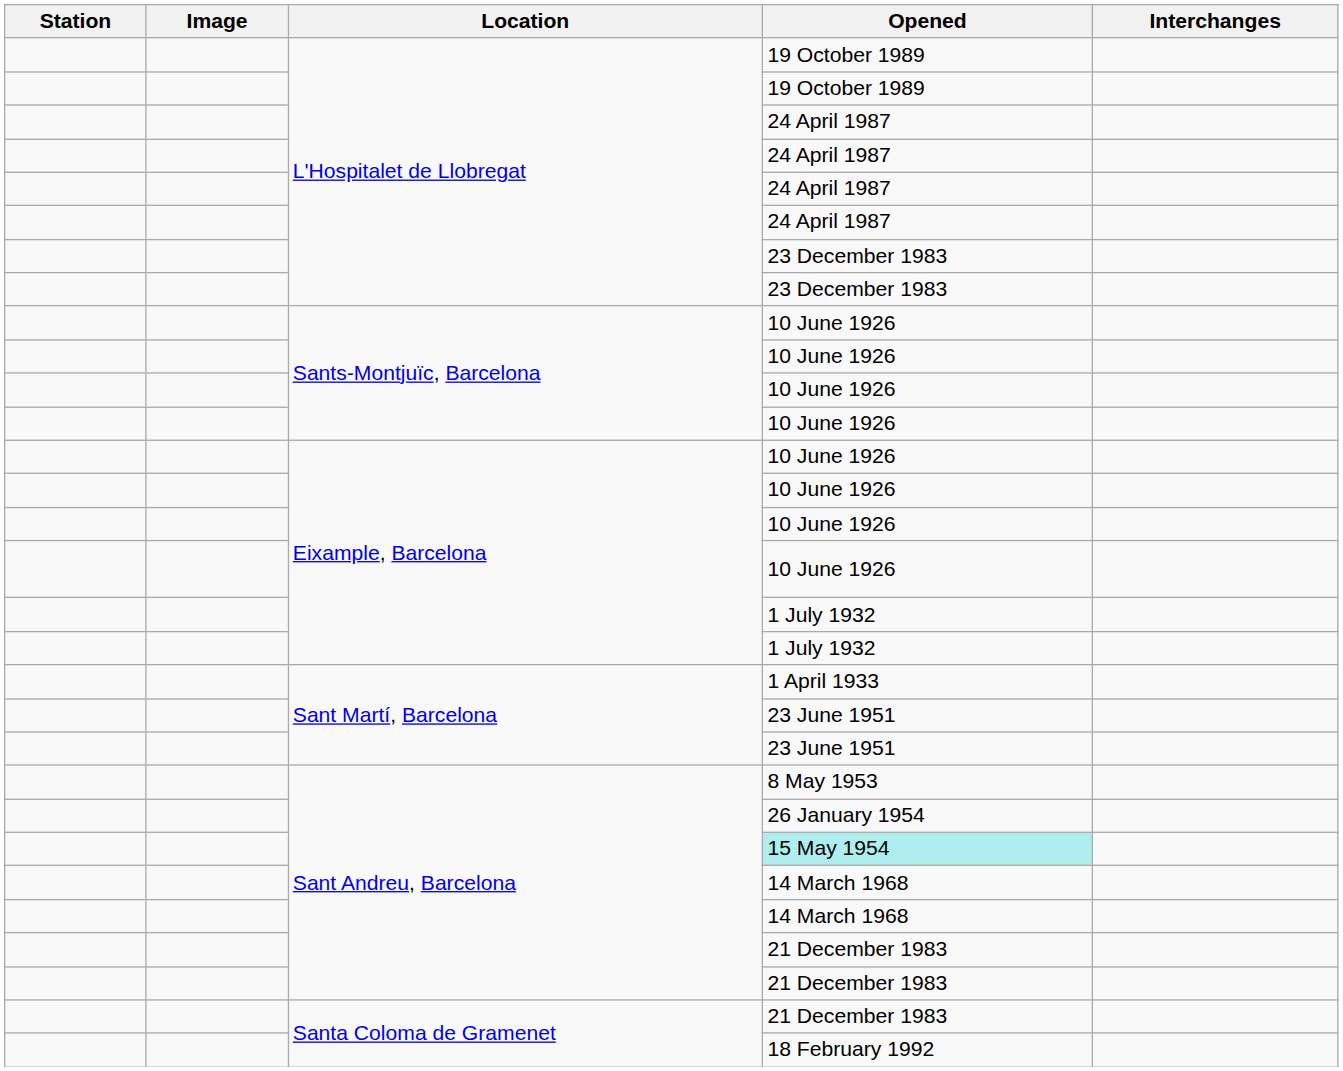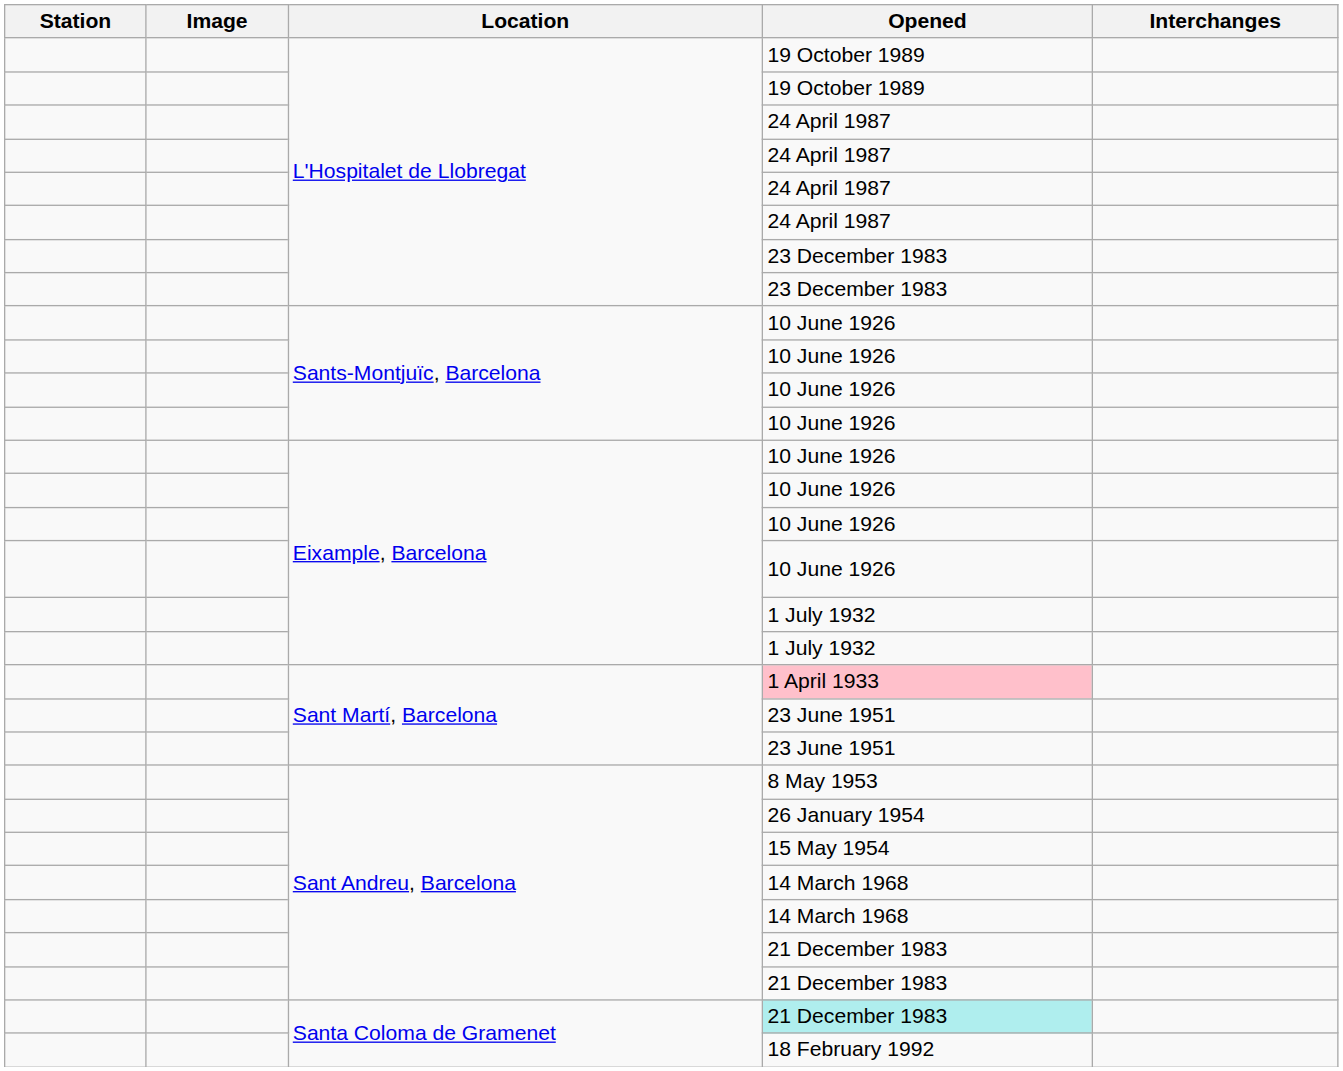(823, 681) no background -> (823, 681) pink background
(829, 848) paleturquoise background -> (829, 848) no background
(857, 1016) no background -> (857, 1016) paleturquoise background
